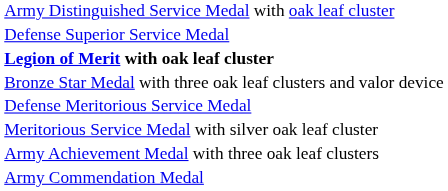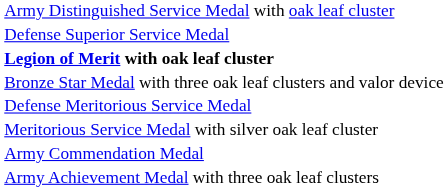(192, 153) Army Achievement Medal with three oak leaf clusters -> (104, 153) Army Commendation Medal
(104, 177) Army Commendation Medal -> (192, 177) Army Achievement Medal with three oak leaf clusters
